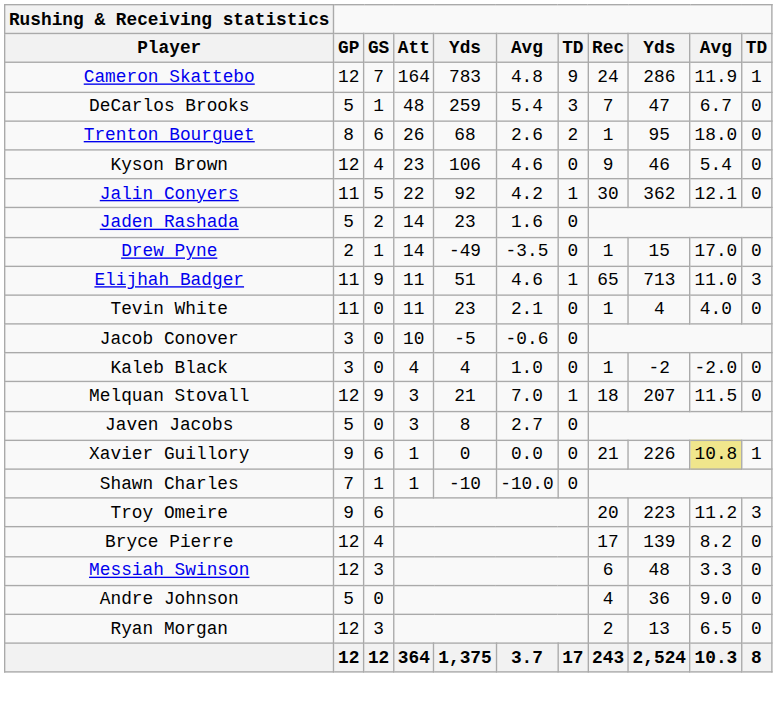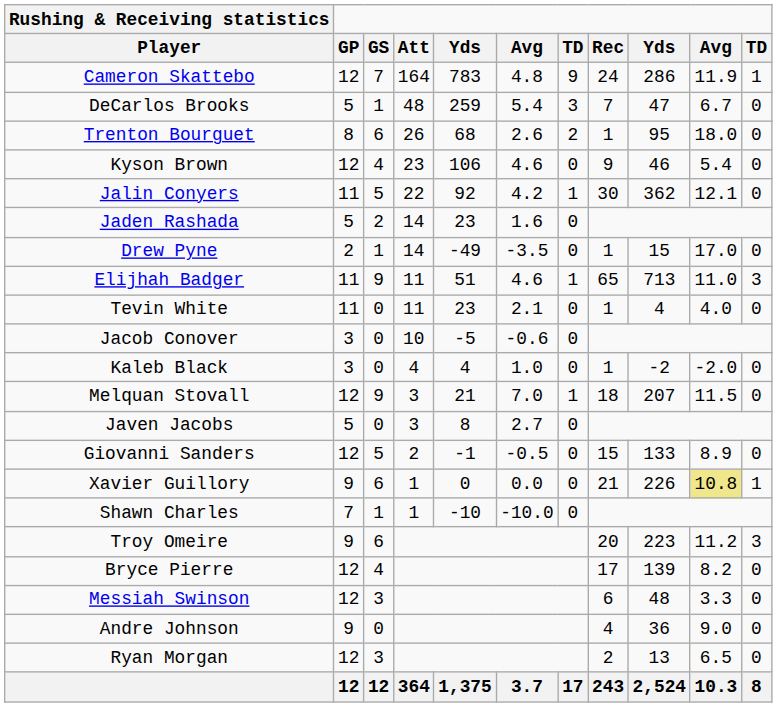+ row: (169, 455)
(349, 600) 5 -> (349, 629) 9
